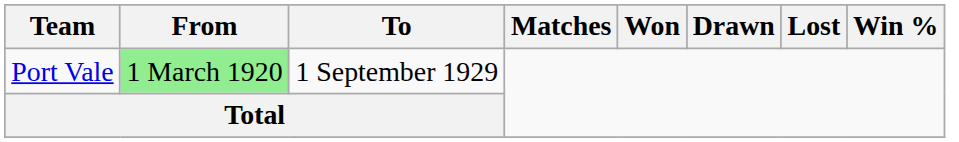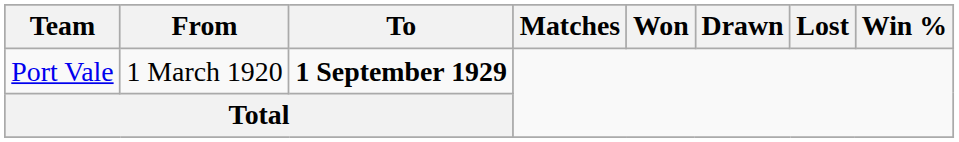(205, 70) lightgreen background -> (205, 70) no background
(397, 70) normal -> (401, 70) bold
